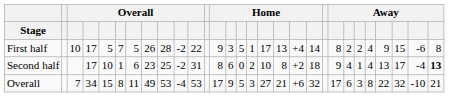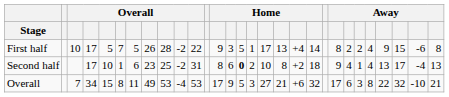(241, 65) normal -> (241, 65) bold
(436, 65) bold -> (436, 65) normal
